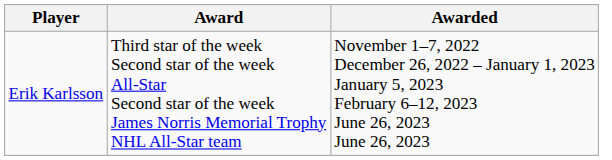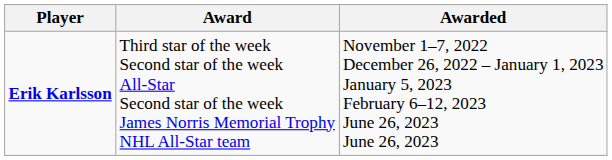(56, 93) normal -> (60, 93) bold
